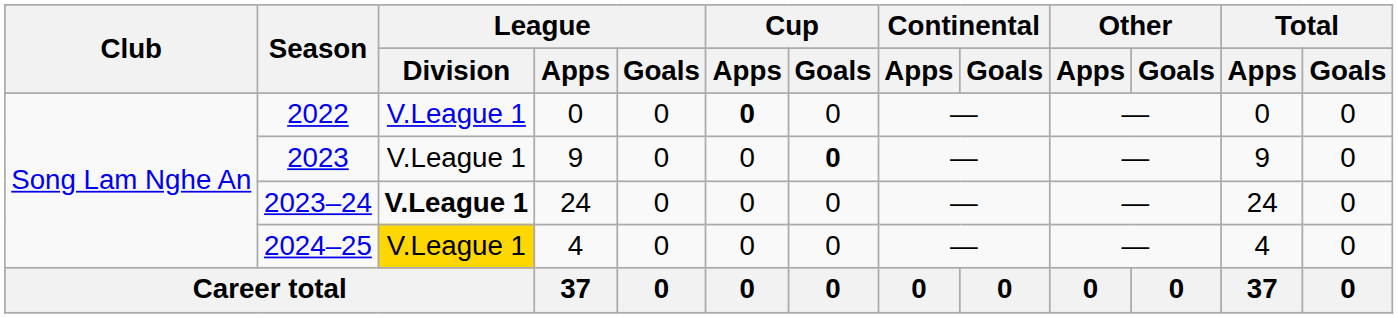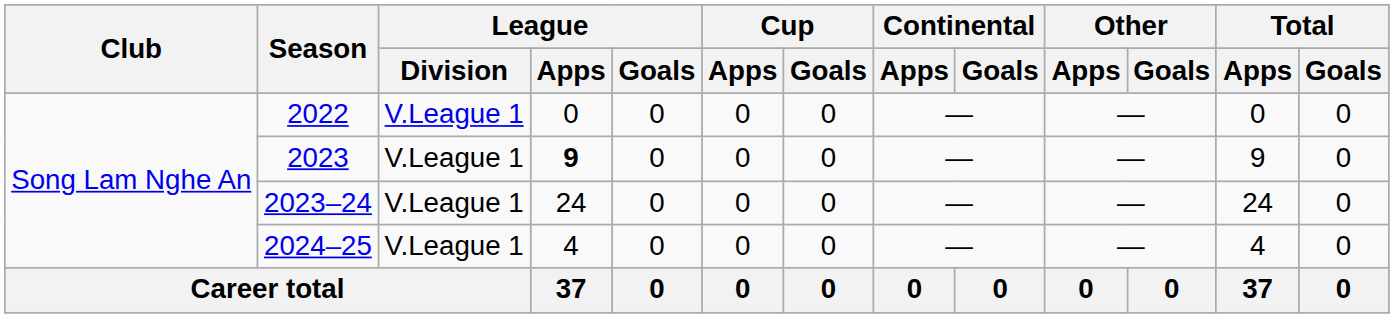(747, 114) bold -> (743, 114) normal
(576, 158) normal -> (571, 158) bold
(833, 158) bold -> (829, 158) normal
(456, 202) bold -> (454, 202) normal
(456, 245) gold background -> (454, 245) no background
